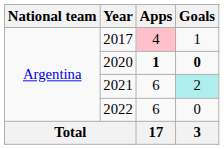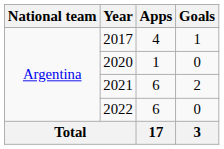(156, 39) pink background -> (156, 39) no background
(156, 62) bold -> (156, 62) normal
(197, 62) bold -> (197, 62) normal
(197, 86) paleturquoise background -> (197, 86) no background
